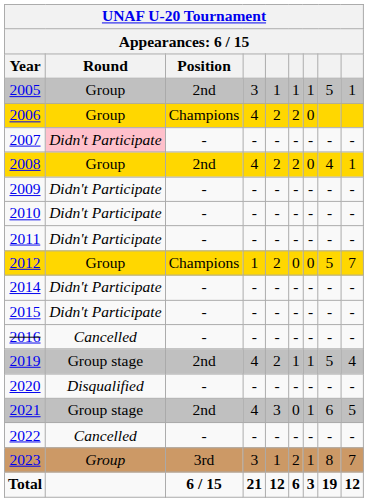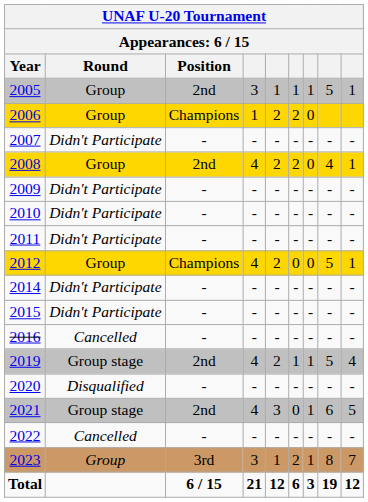(254, 115) 4 -> (254, 115) 1
(105, 139) pink background -> (105, 139) no background
(254, 262) 1 -> (254, 262) 4
(352, 262) 7 -> (352, 262) 1
